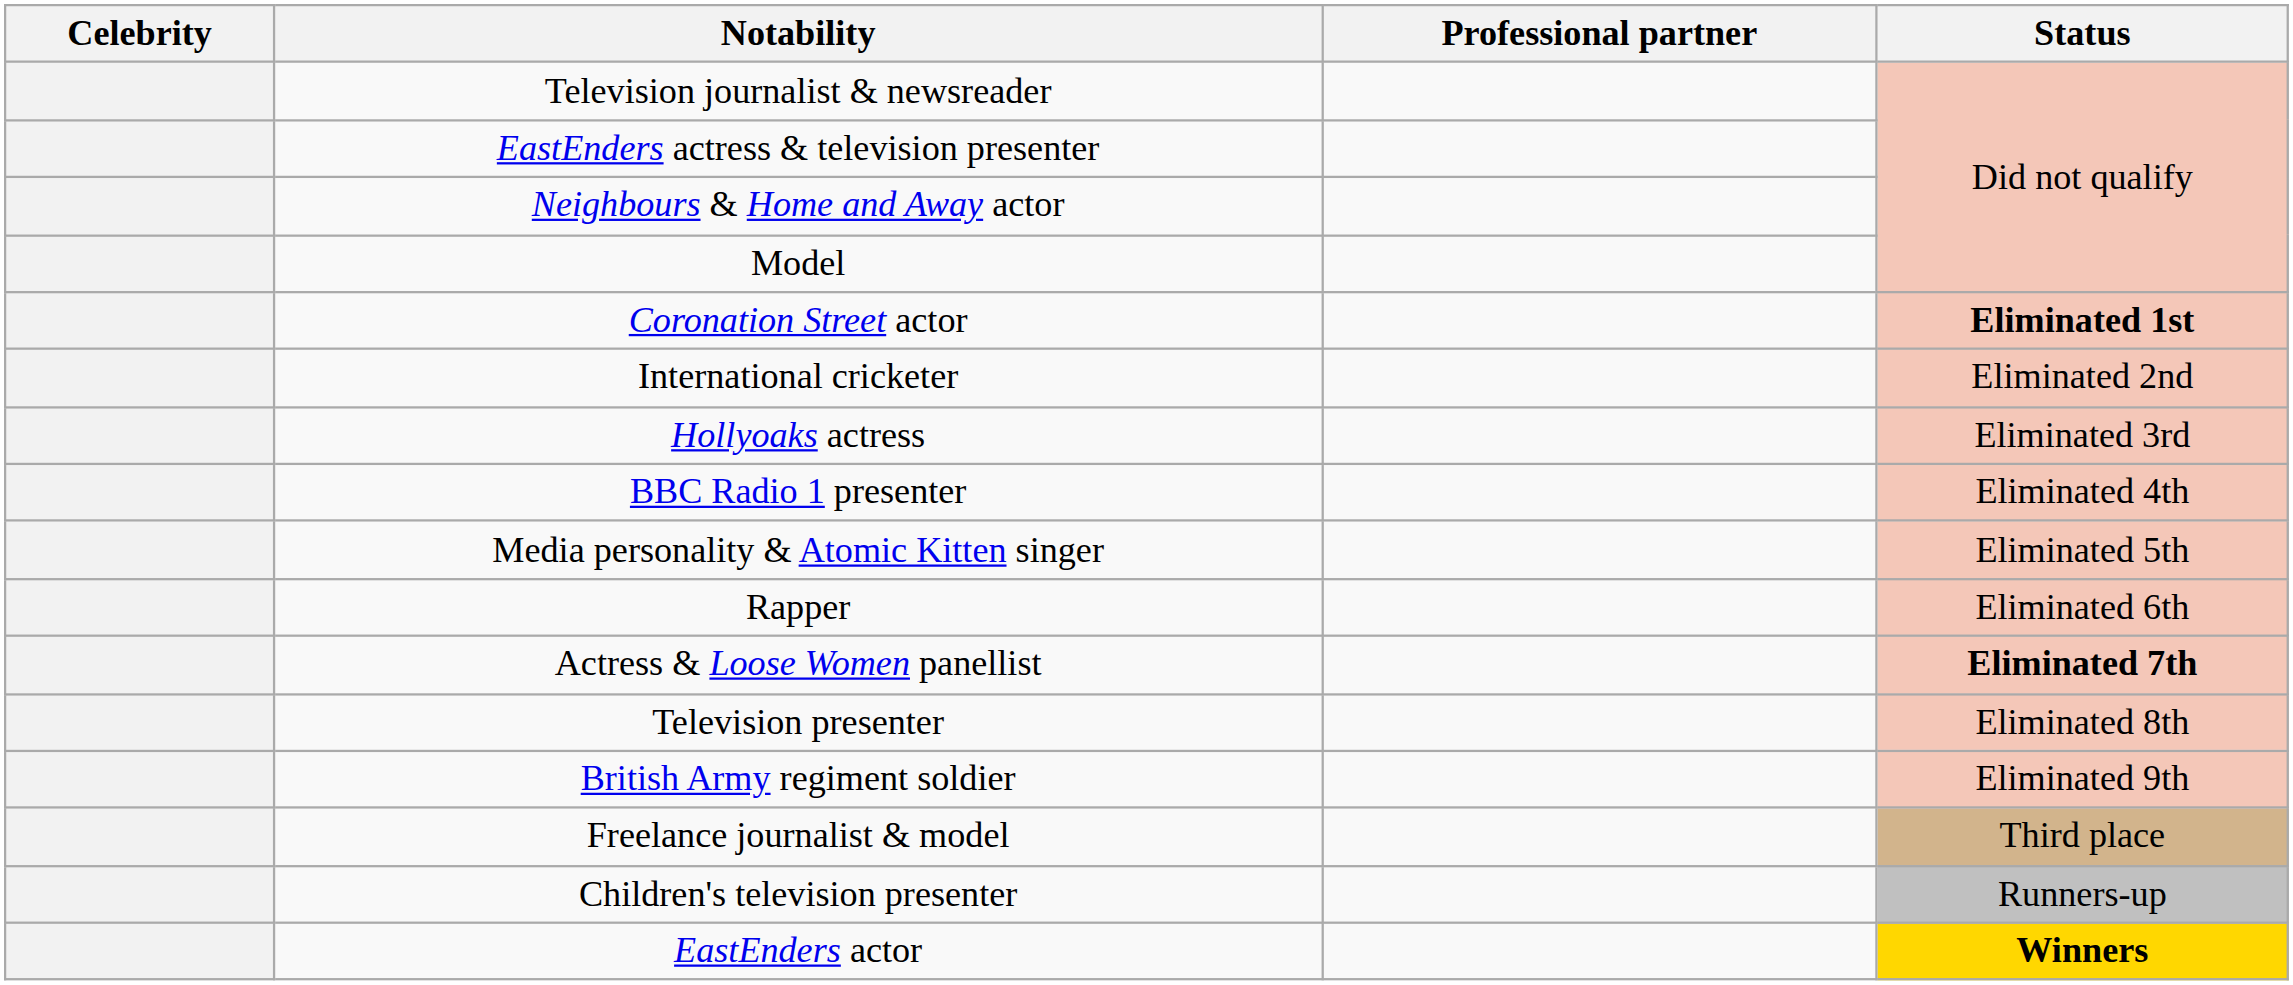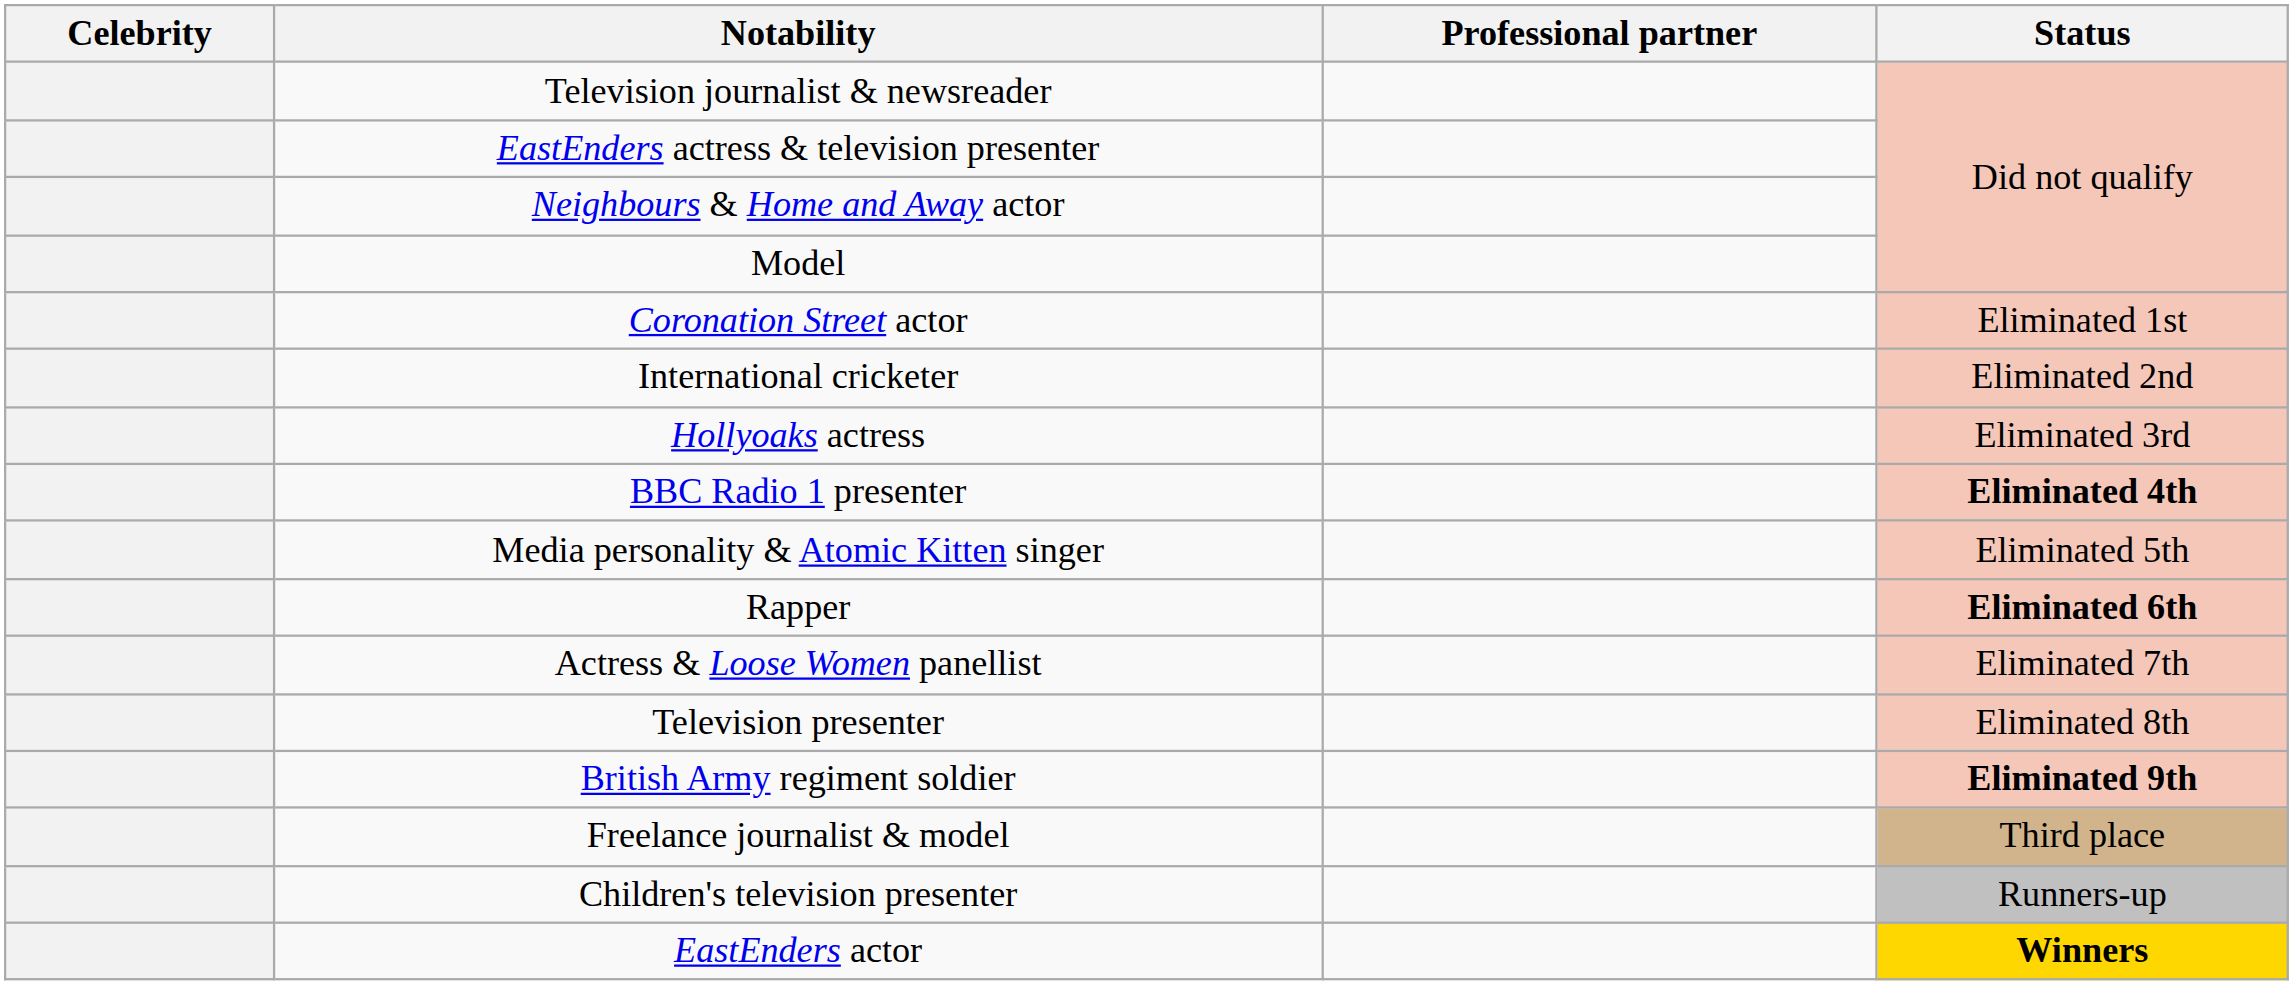(2082, 319) bold -> (2082, 319) normal
(2082, 491) normal -> (2082, 491) bold
(2082, 606) normal -> (2082, 606) bold
(2082, 663) bold -> (2082, 663) normal
(2082, 778) normal -> (2082, 778) bold
